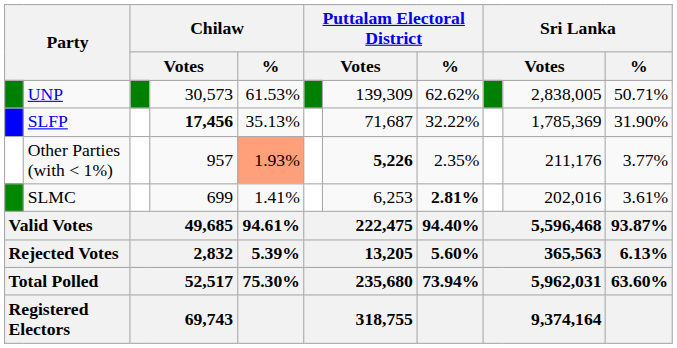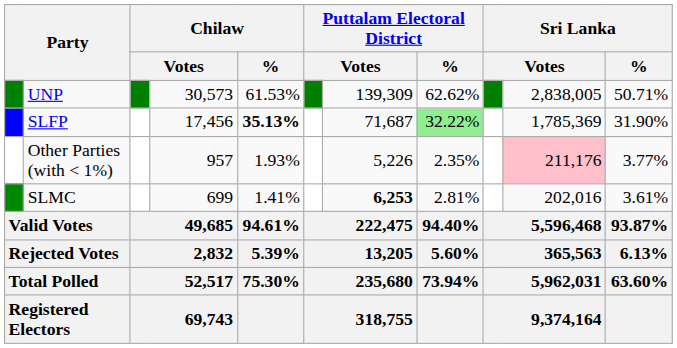(209, 121) bold -> (209, 121) normal
(273, 121) normal -> (271, 121) bold
(452, 121) no background -> (452, 121) lightgreen background
(277, 159) lightsalmon background -> (277, 159) no background
(393, 159) bold -> (393, 159) normal
(573, 159) no background -> (573, 159) pink background
(393, 197) normal -> (393, 197) bold
(455, 197) bold -> (457, 197) normal
